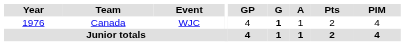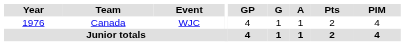(279, 22) bold -> (279, 22) normal
